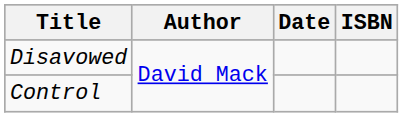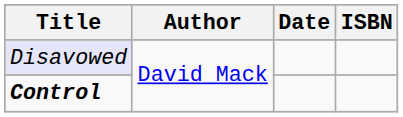(69, 58) no background -> (69, 58) lavender background
(56, 93) normal -> (56, 93) bold
